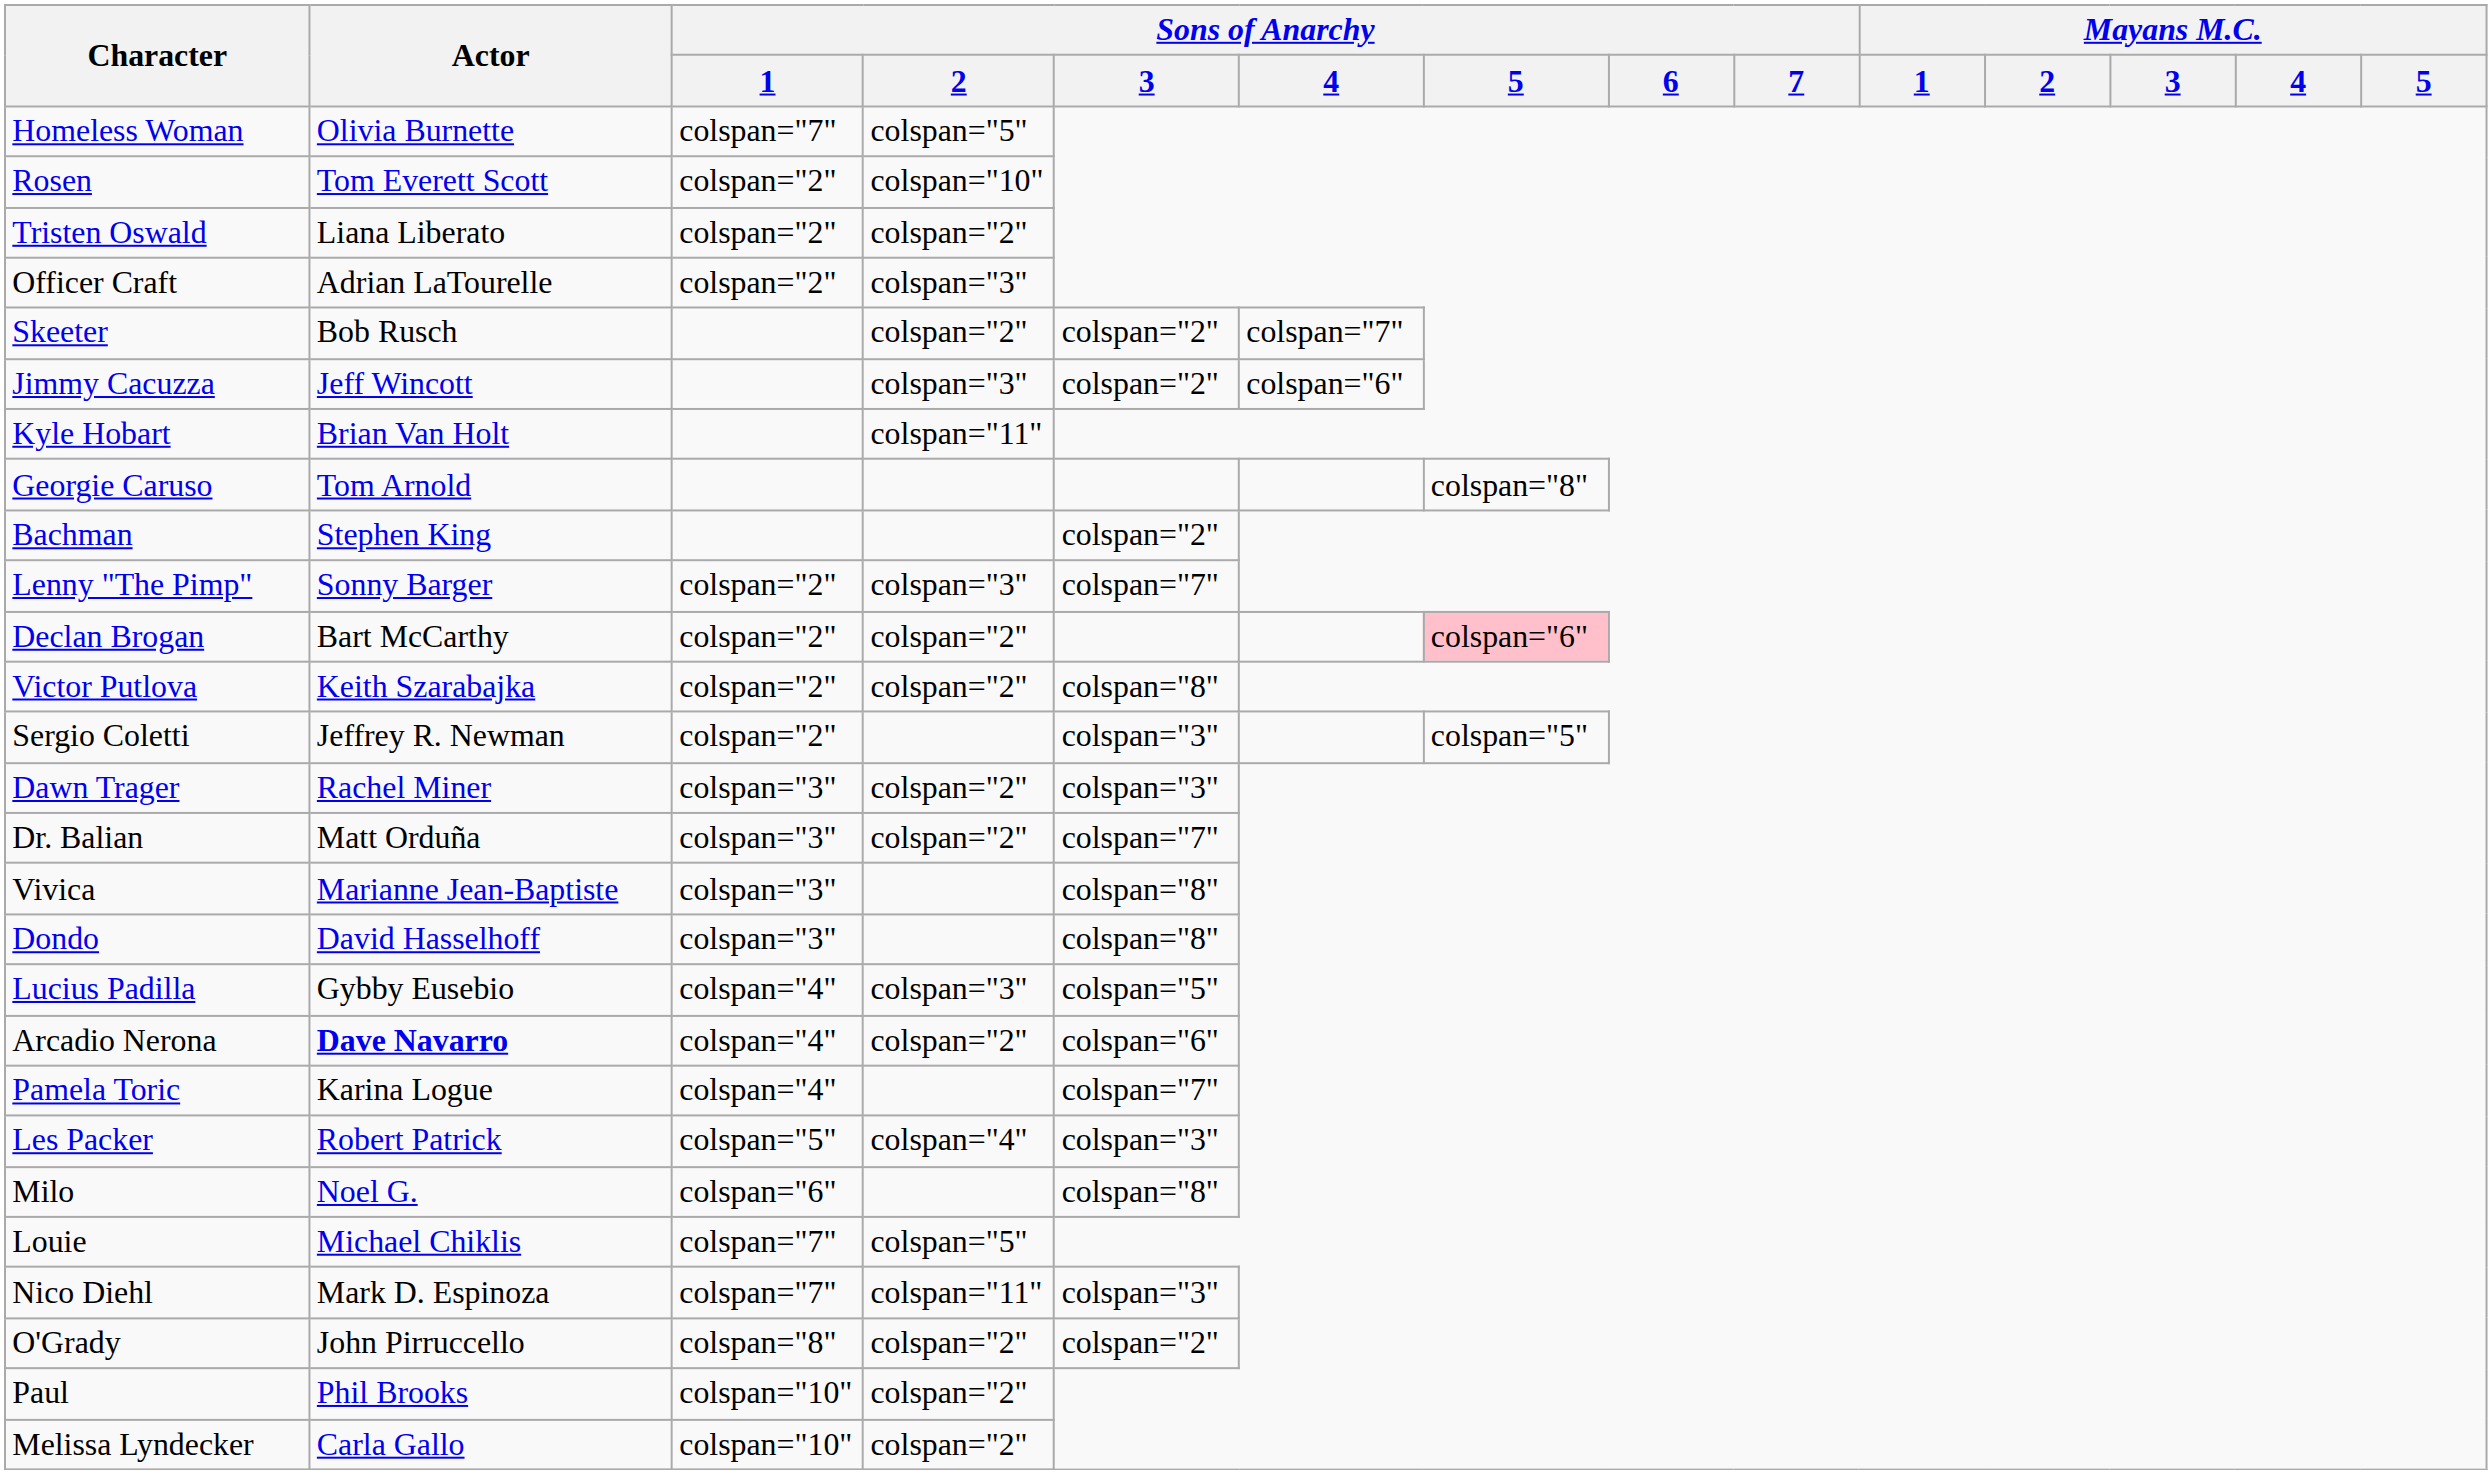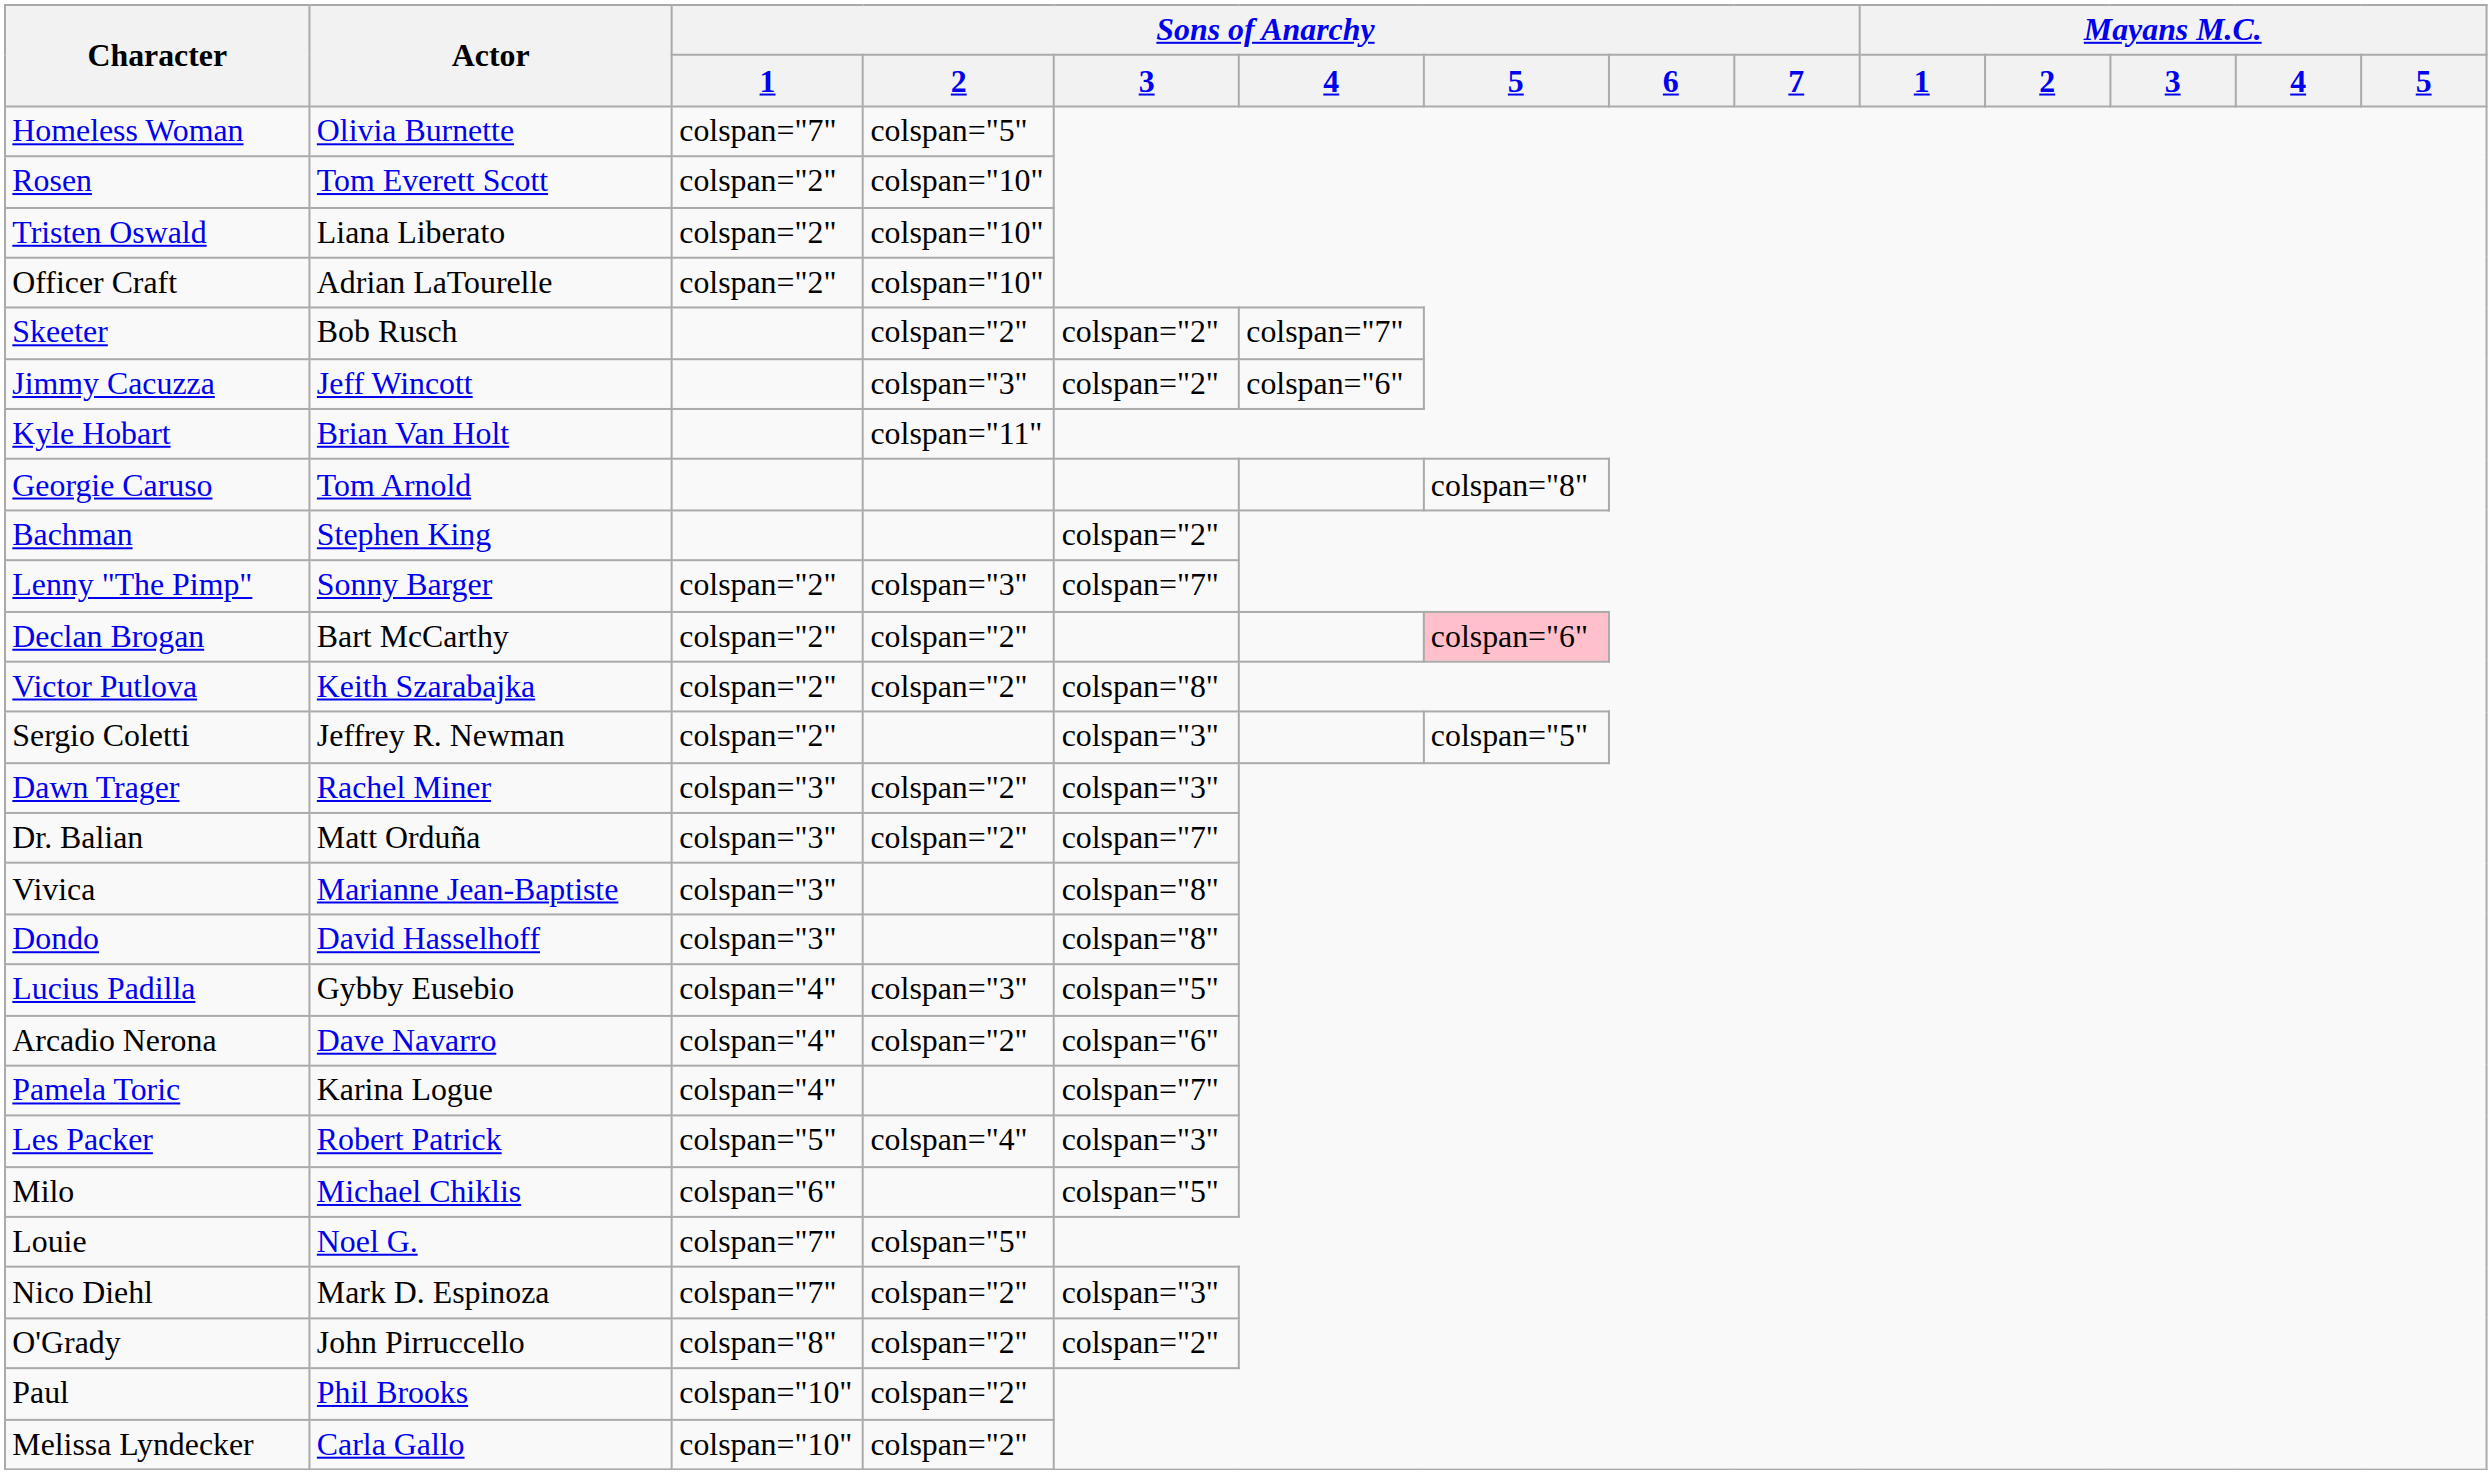(949, 231) colspan="2" -> (957, 231) colspan="10"
(949, 282) colspan="3" -> (957, 282) colspan="10"
(413, 1039) bold -> (407, 1039) normal
(367, 1191) Noel G. -> (419, 1191) Michael Chiklis
(1140, 1191) colspan="8" -> (1140, 1191) colspan="5"
(419, 1241) Michael Chiklis -> (367, 1241) Noel G.
(956, 1292) colspan="11" -> (949, 1292) colspan="2"
